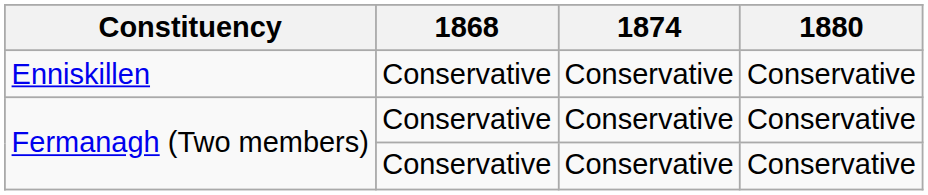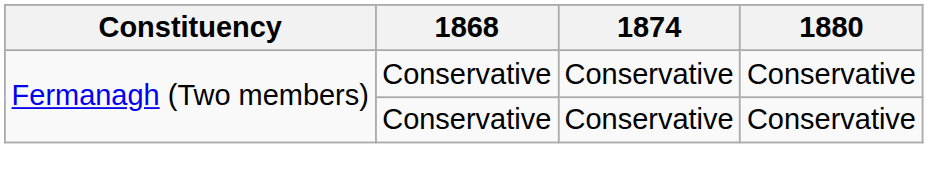- row: (81, 73)
